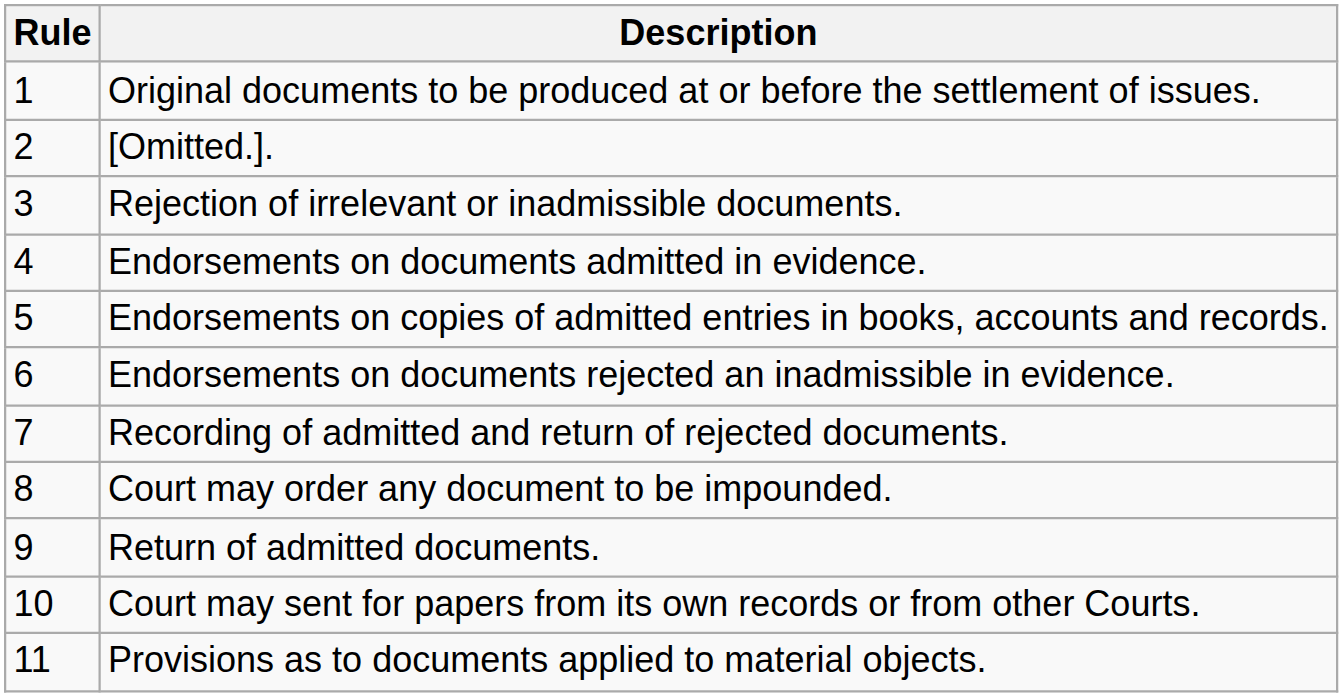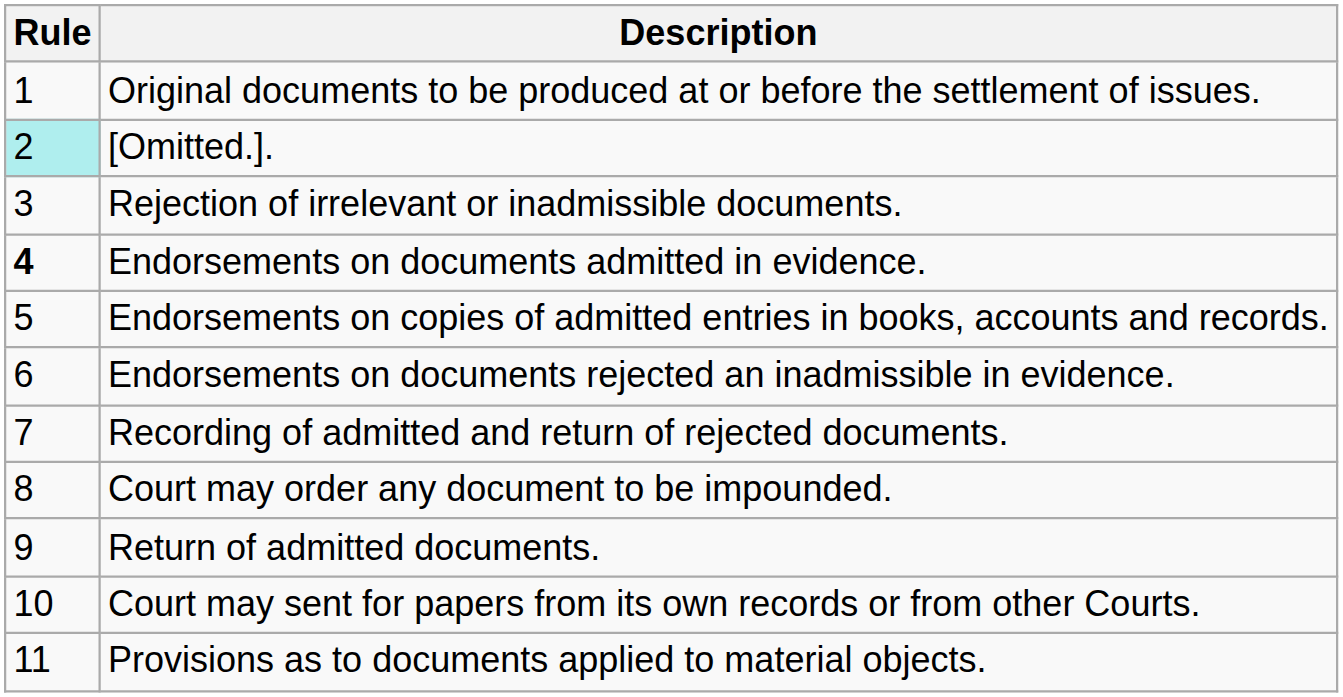(23, 147) no background -> (23, 147) paleturquoise background
(23, 261) normal -> (23, 261) bold
